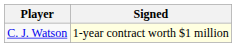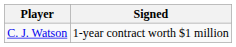(151, 33) lightyellow background -> (151, 33) no background
